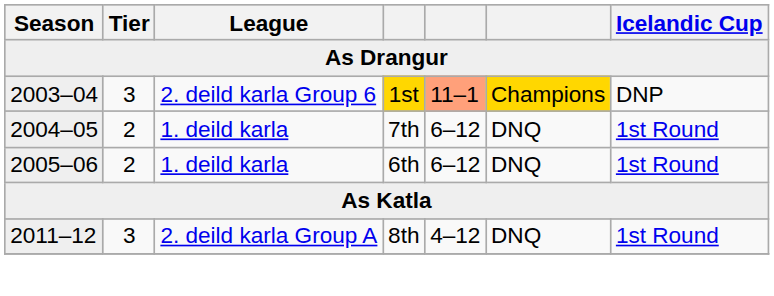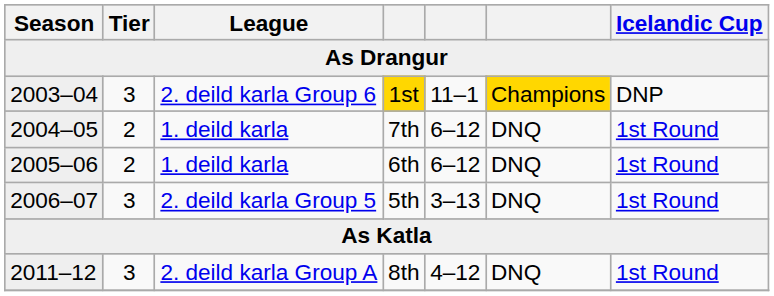(454, 93) lightsalmon background -> (454, 93) no background
+ row: (404, 200)
